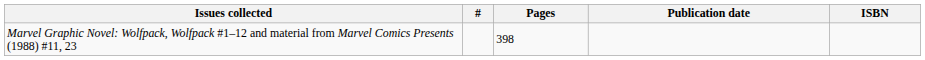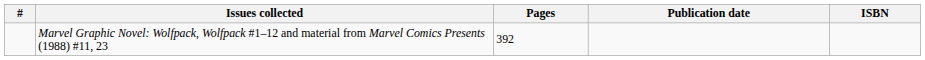columns swapped: (478, 13) <-> (233, 13)
(505, 39) 398 -> (505, 39) 392
